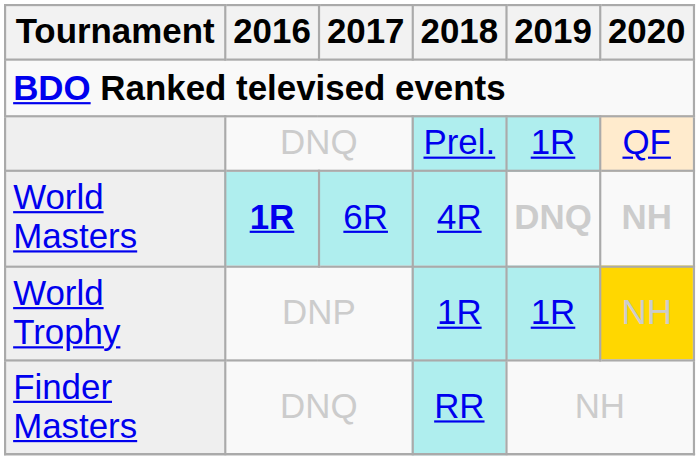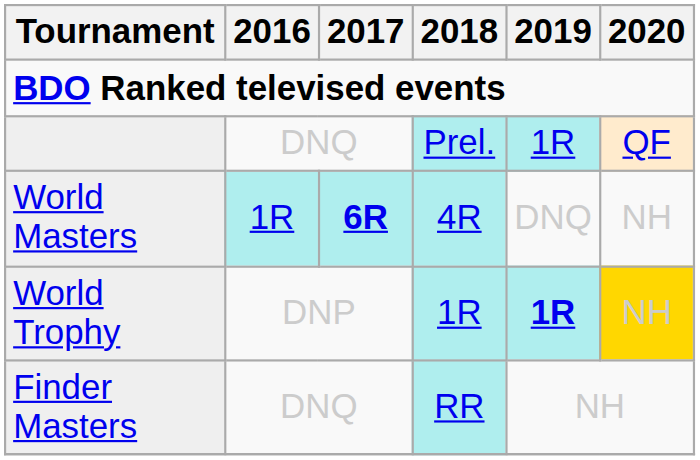(272, 217) bold -> (272, 217) normal
(366, 217) normal -> (366, 217) bold
(553, 217) bold -> (553, 217) normal
(647, 217) bold -> (647, 217) normal
(553, 312) normal -> (553, 312) bold
